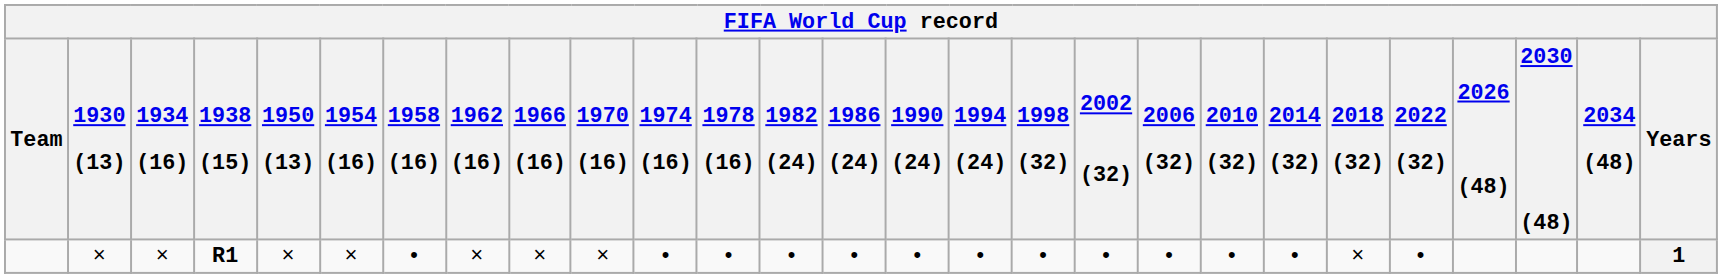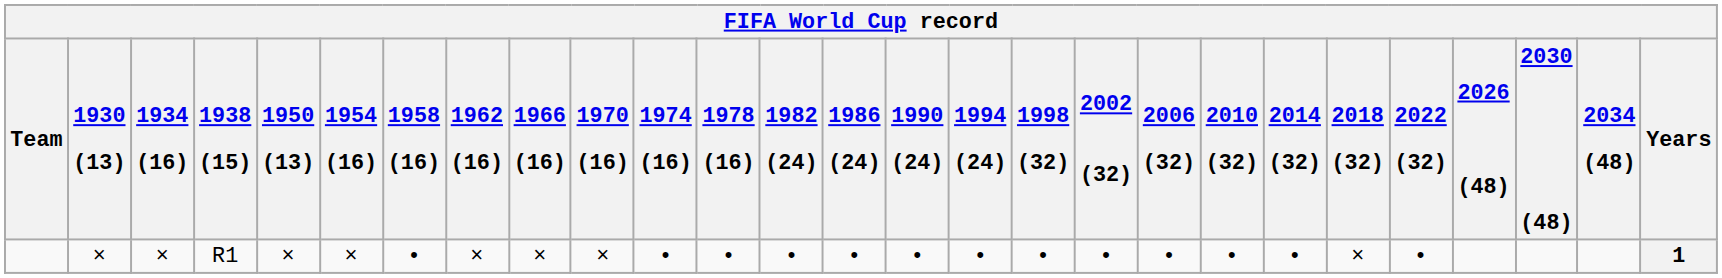(225, 256) bold -> (225, 256) normal
